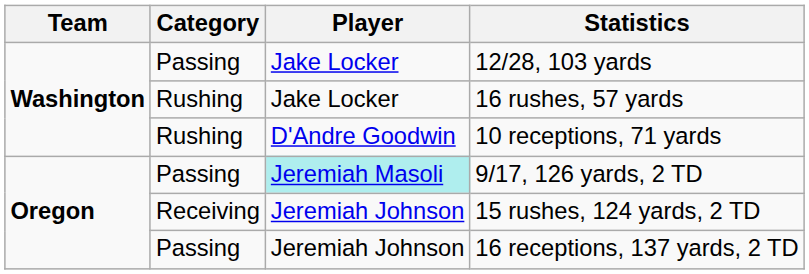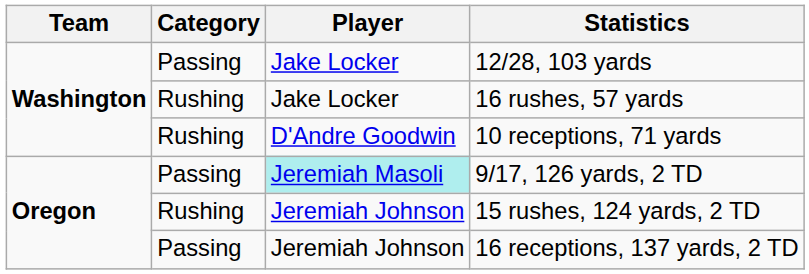(208, 211) Receiving -> (201, 211) Rushing
